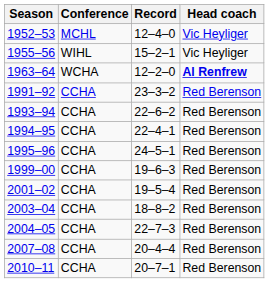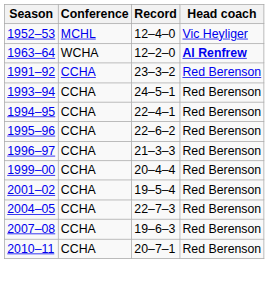- row: (31, 53)
(155, 111) 22–6–2 -> (155, 92) 24–5–1
(155, 151) 24–5–1 -> (155, 131) 22–6–2
+ row: (31, 151)
(155, 170) 19–6–3 -> (155, 170) 20–4–4
- row: (31, 209)
(155, 248) 20–4–4 -> (155, 229) 19–6–3
